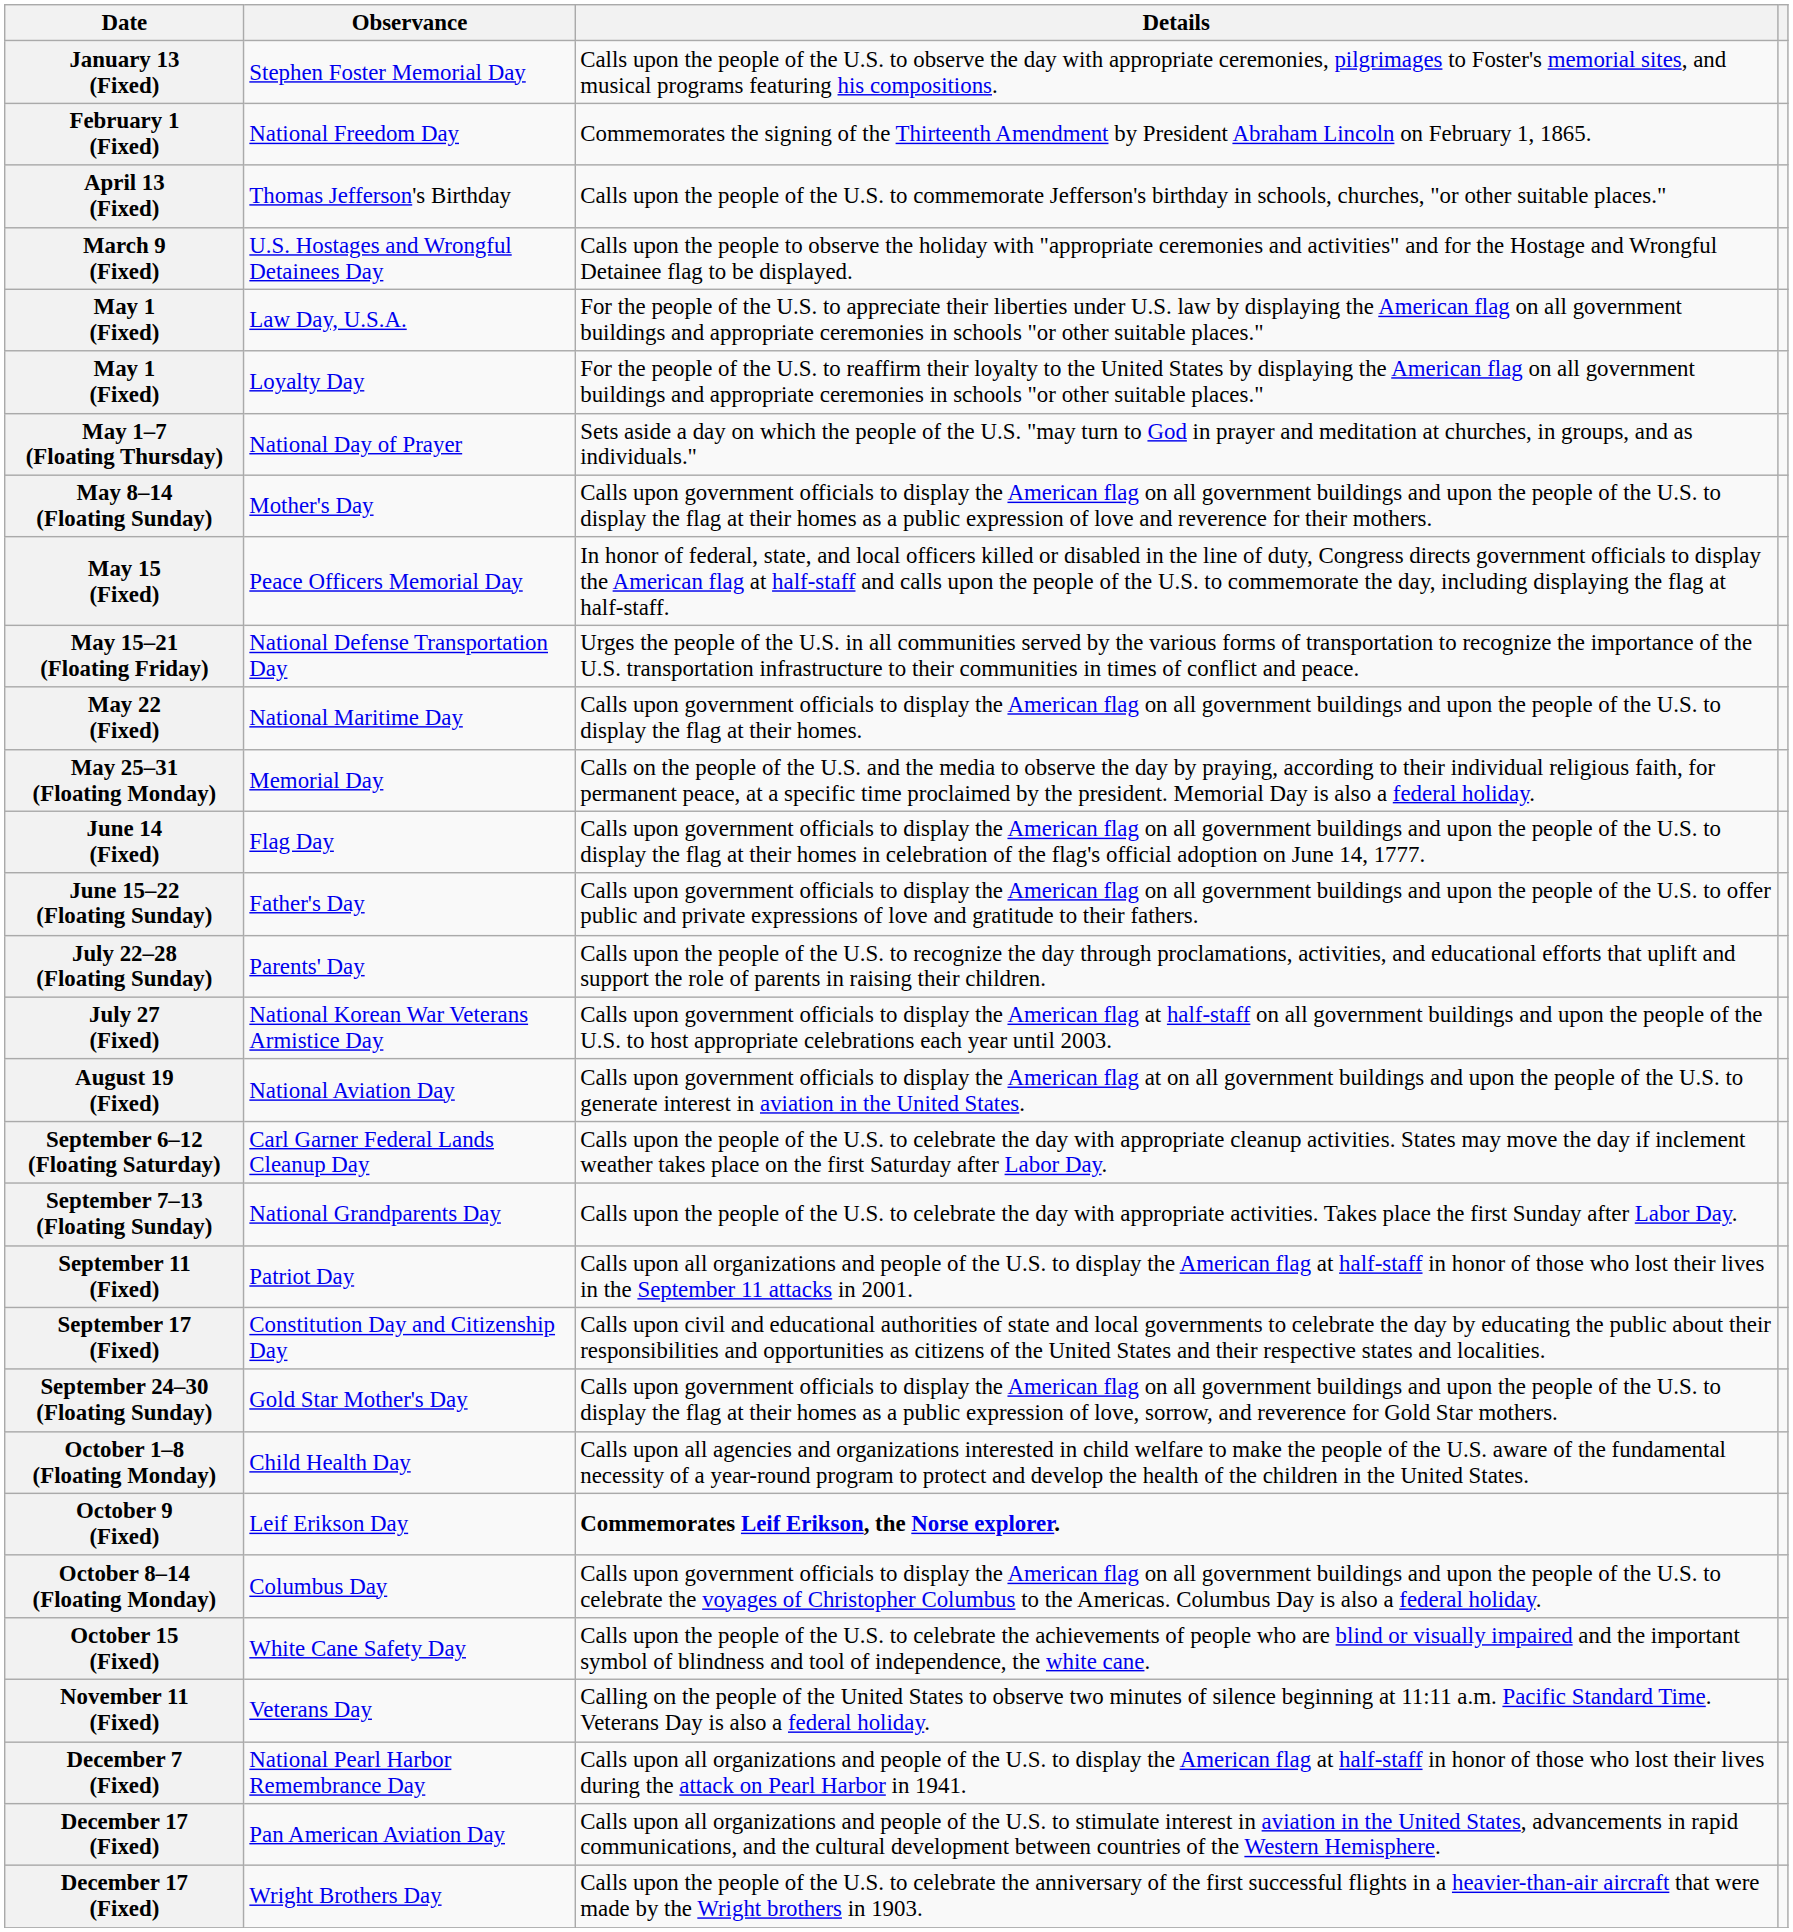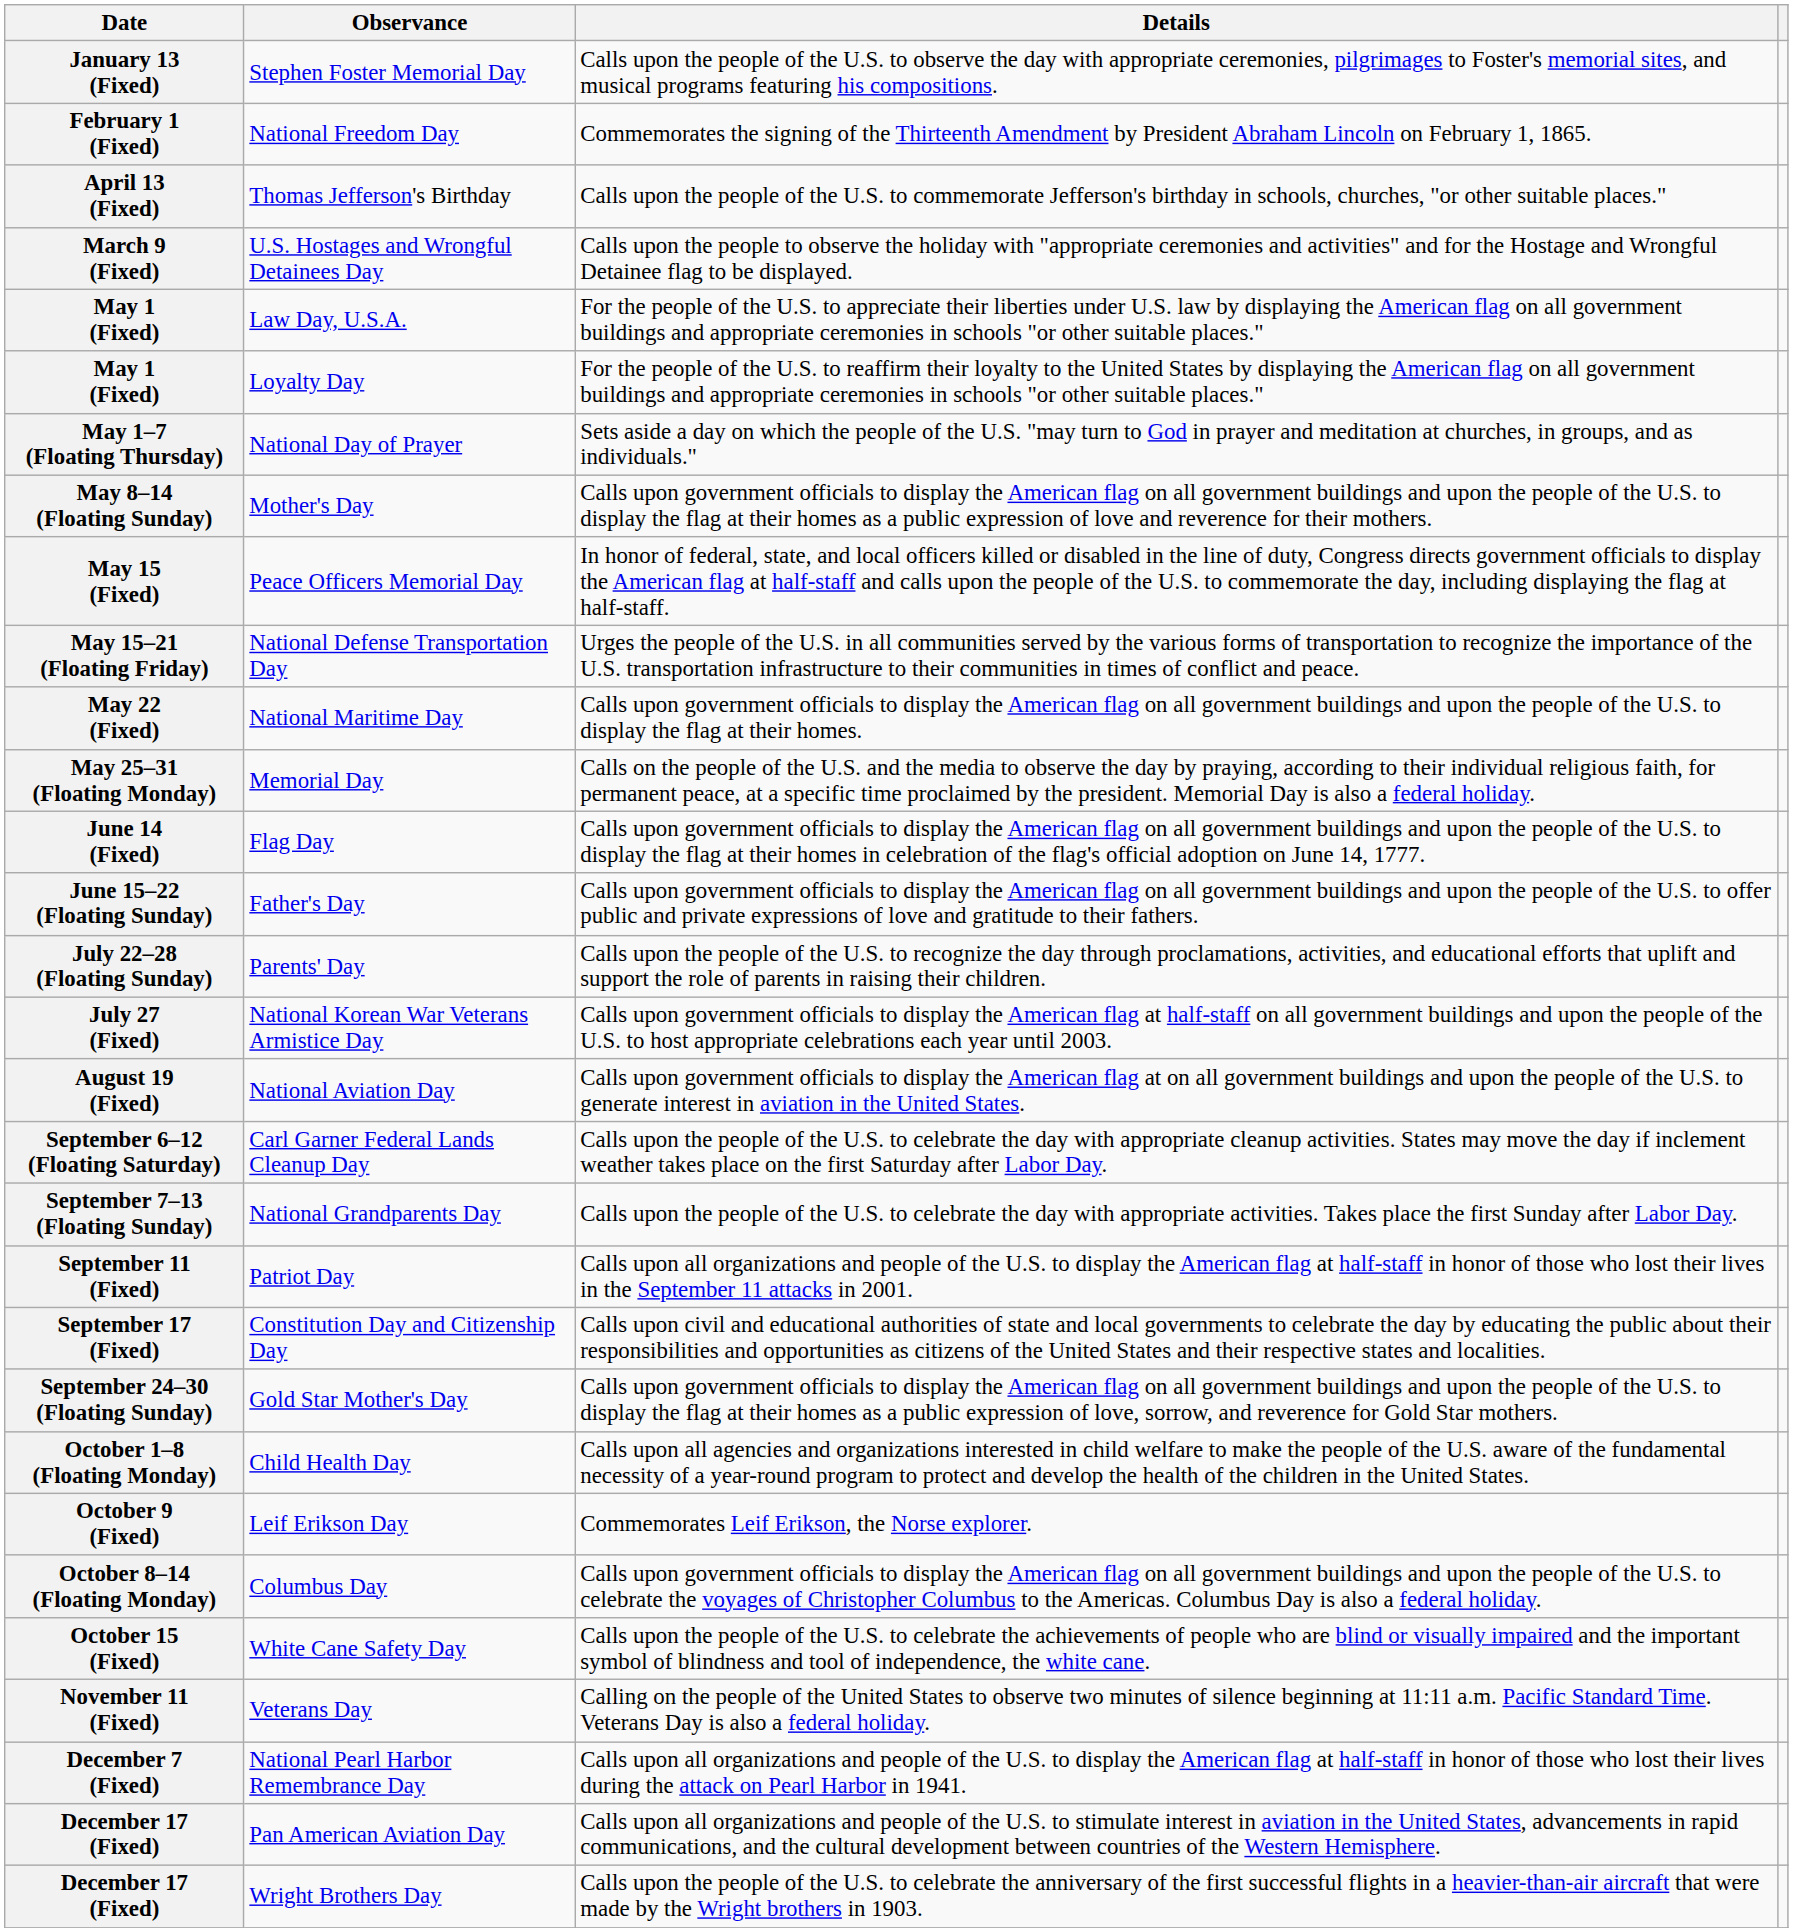(820, 1524) bold -> (806, 1524) normal
